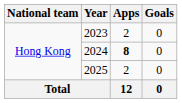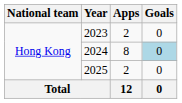(126, 51) bold -> (126, 51) normal
(159, 51) no background -> (159, 51) lightblue background
